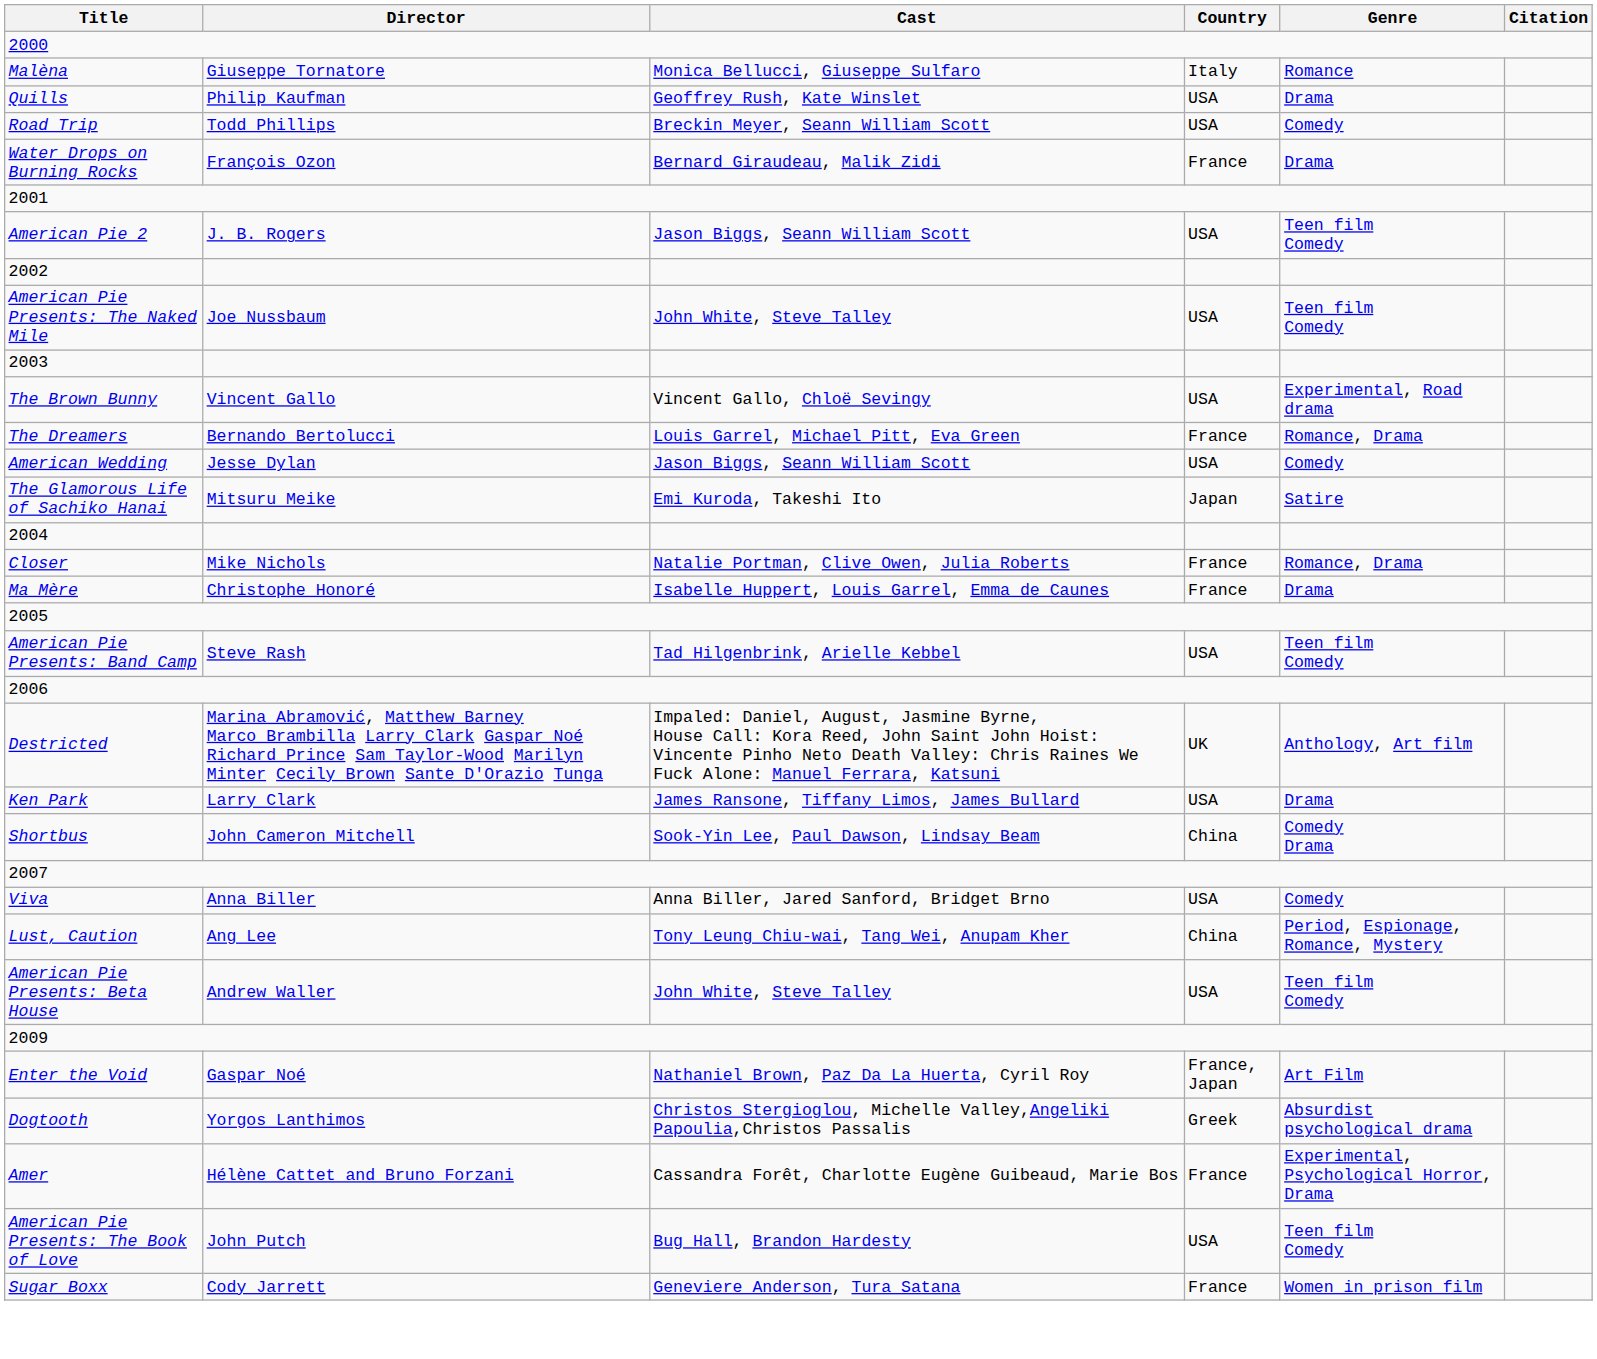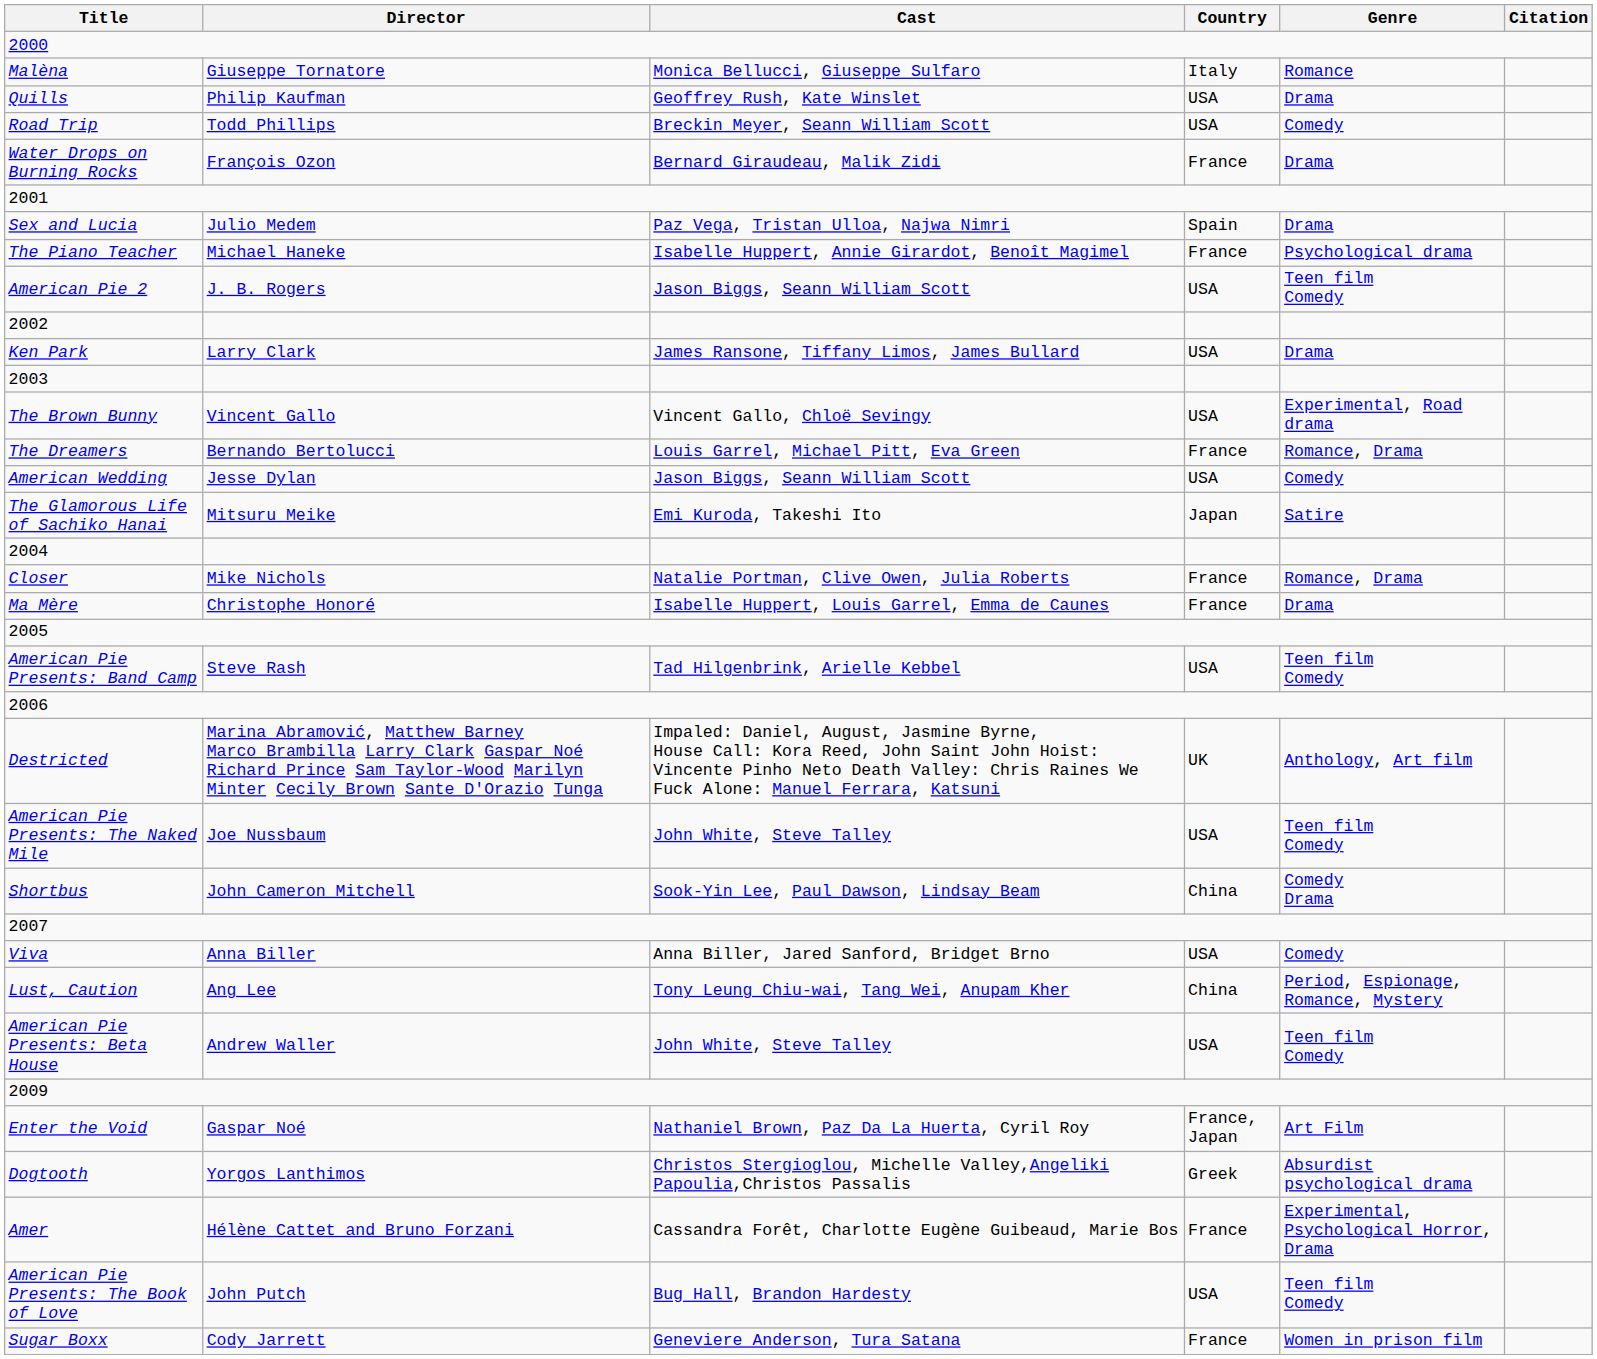+ row: (73, 225)
+ row: (93, 252)
rows swapped: (48, 801) <-> (103, 317)
